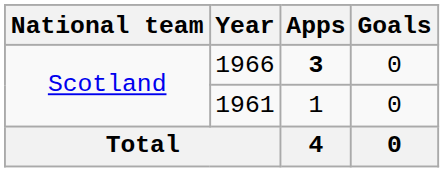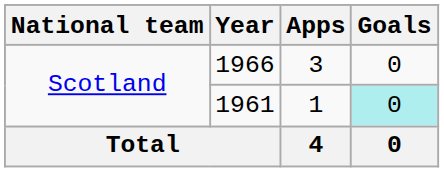(316, 65) bold -> (316, 65) normal
(394, 106) no background -> (394, 106) paleturquoise background
